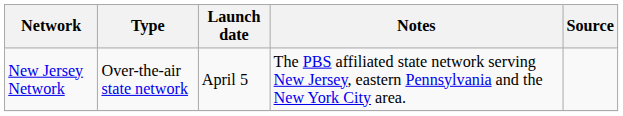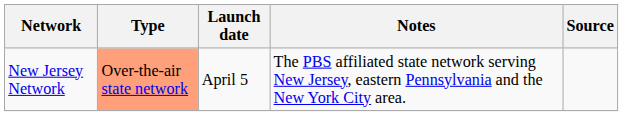(145, 79) no background -> (145, 79) lightsalmon background
